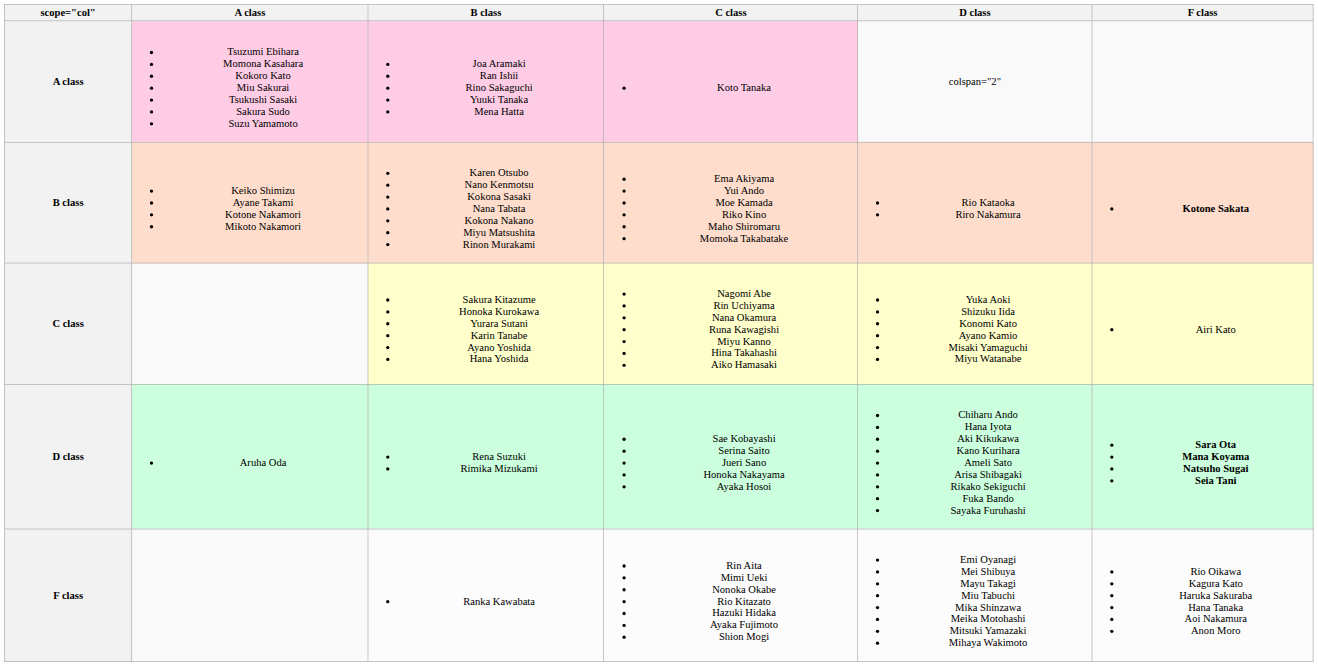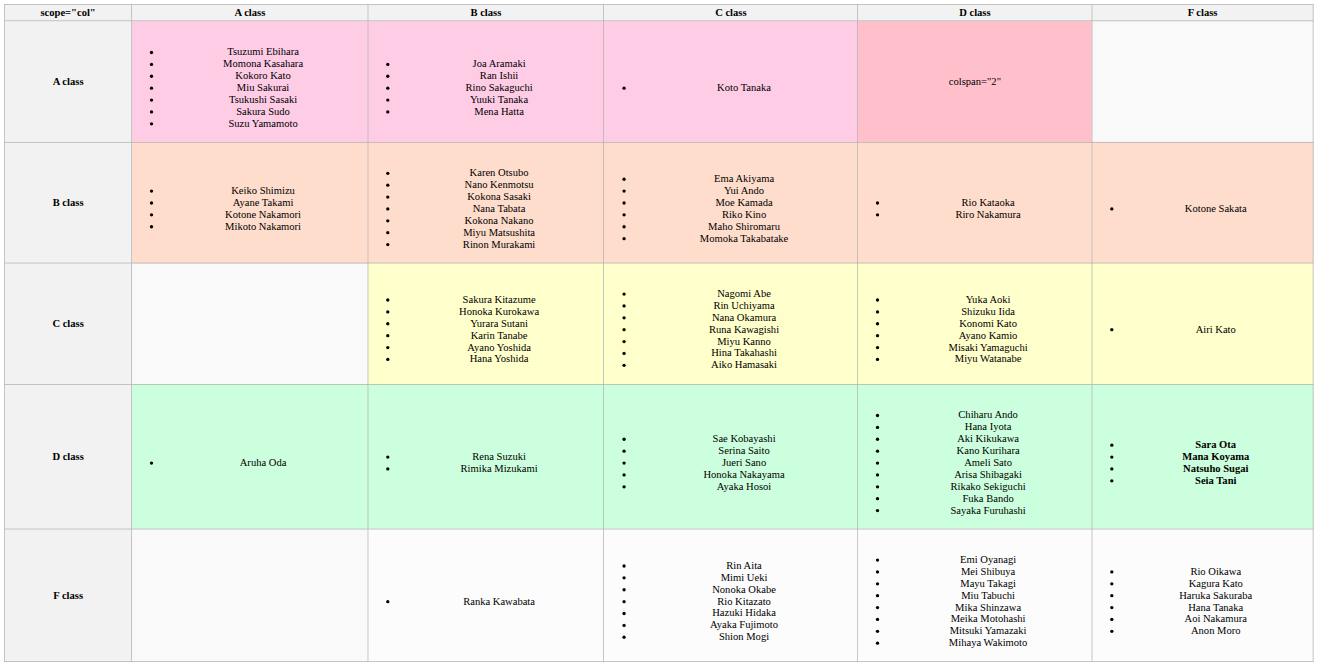(975, 81) no background -> (975, 81) pink background
(1203, 209) bold -> (1203, 209) normal
